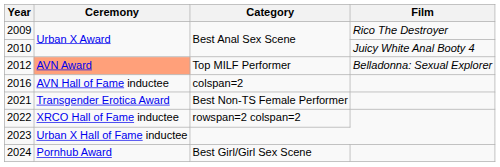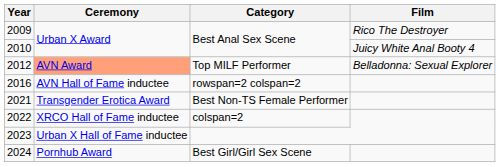(218, 83) colspan=2 -> (247, 83) rowspan=2 colspan=2
(247, 118) rowspan=2 colspan=2 -> (218, 118) colspan=2
